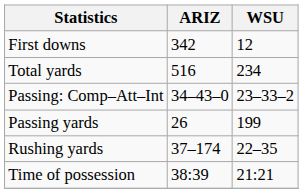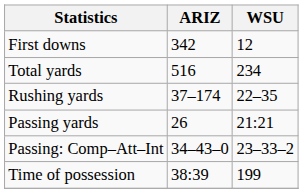rows swapped: (56, 148) <-> (86, 96)
(249, 122) 199 -> (255, 122) 21:21
(255, 174) 21:21 -> (249, 174) 199
